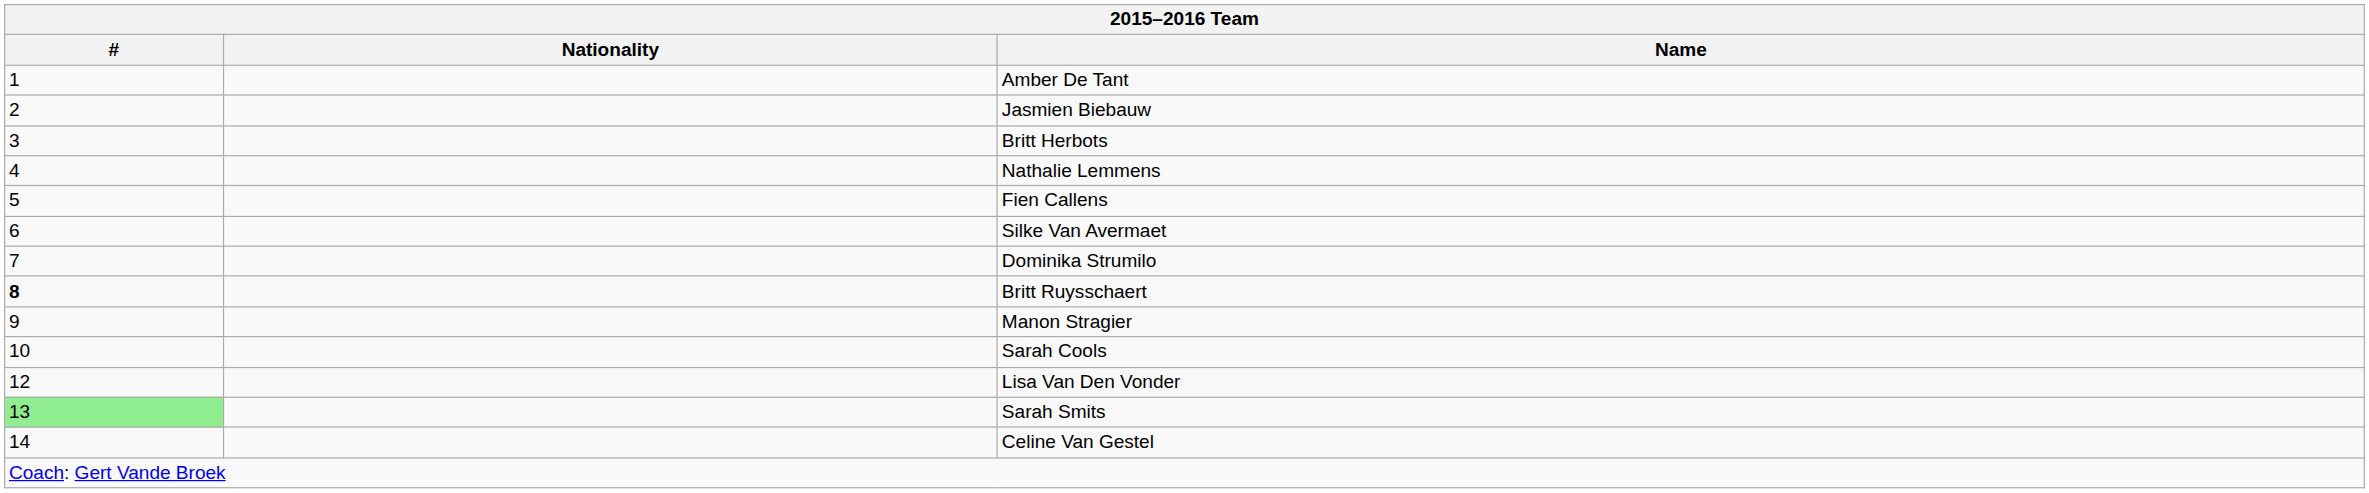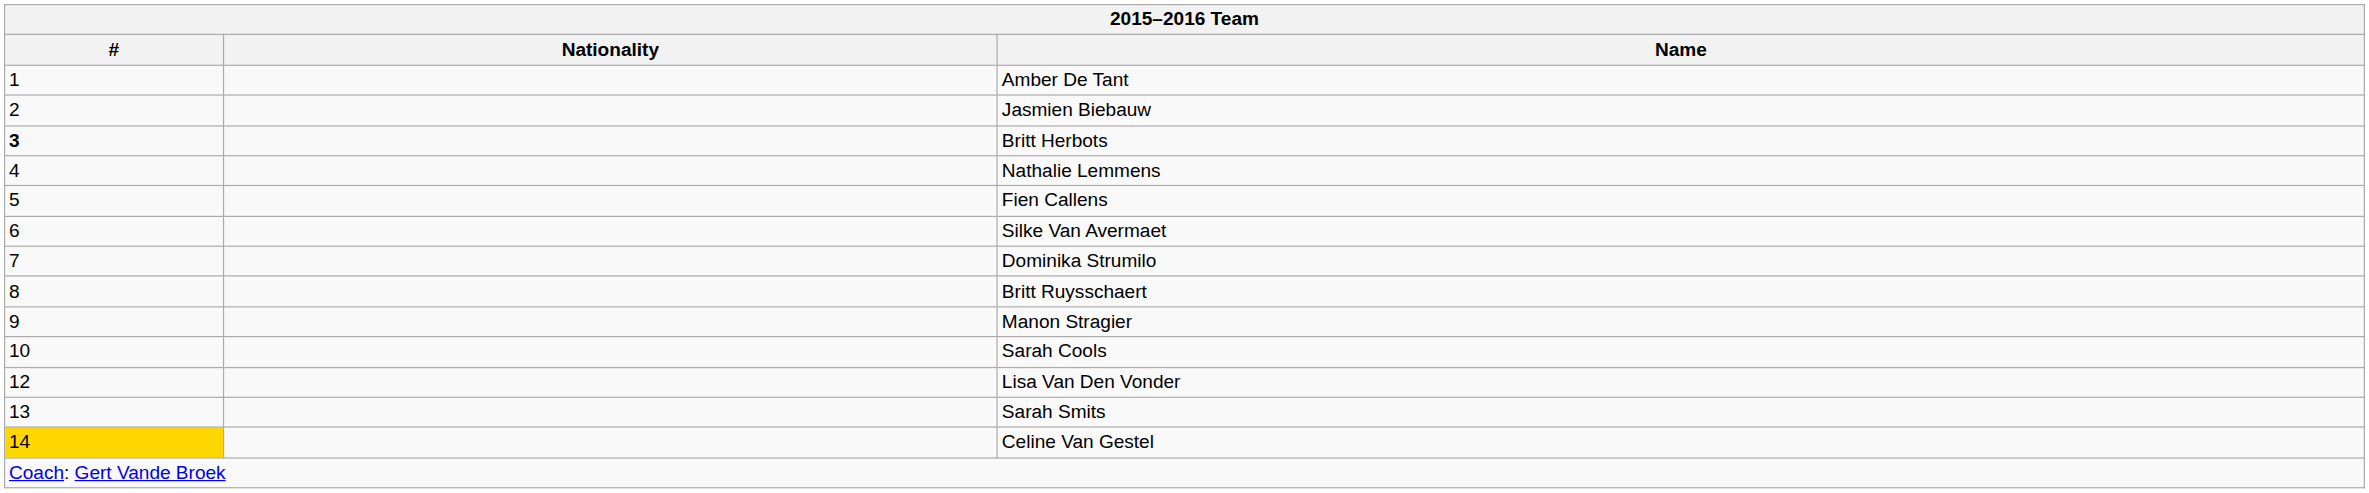(14, 140) normal -> (14, 140) bold
(14, 291) bold -> (14, 291) normal
(20, 412) lightgreen background -> (20, 412) no background
(20, 442) no background -> (20, 442) gold background
